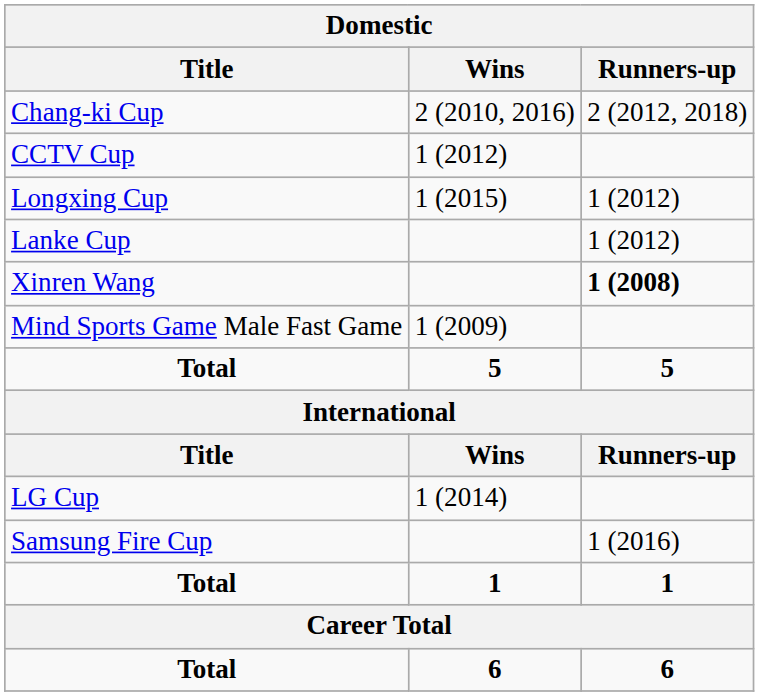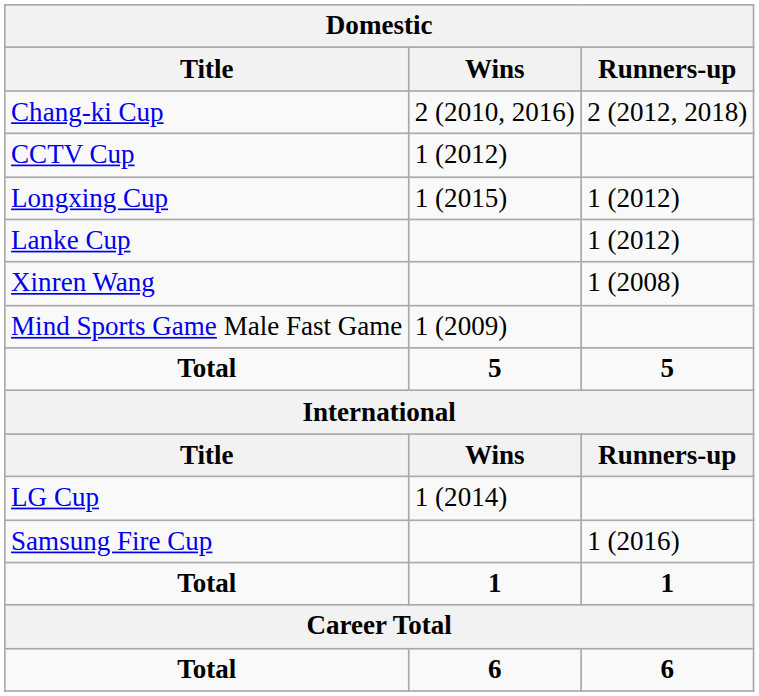(633, 283) bold -> (633, 283) normal
